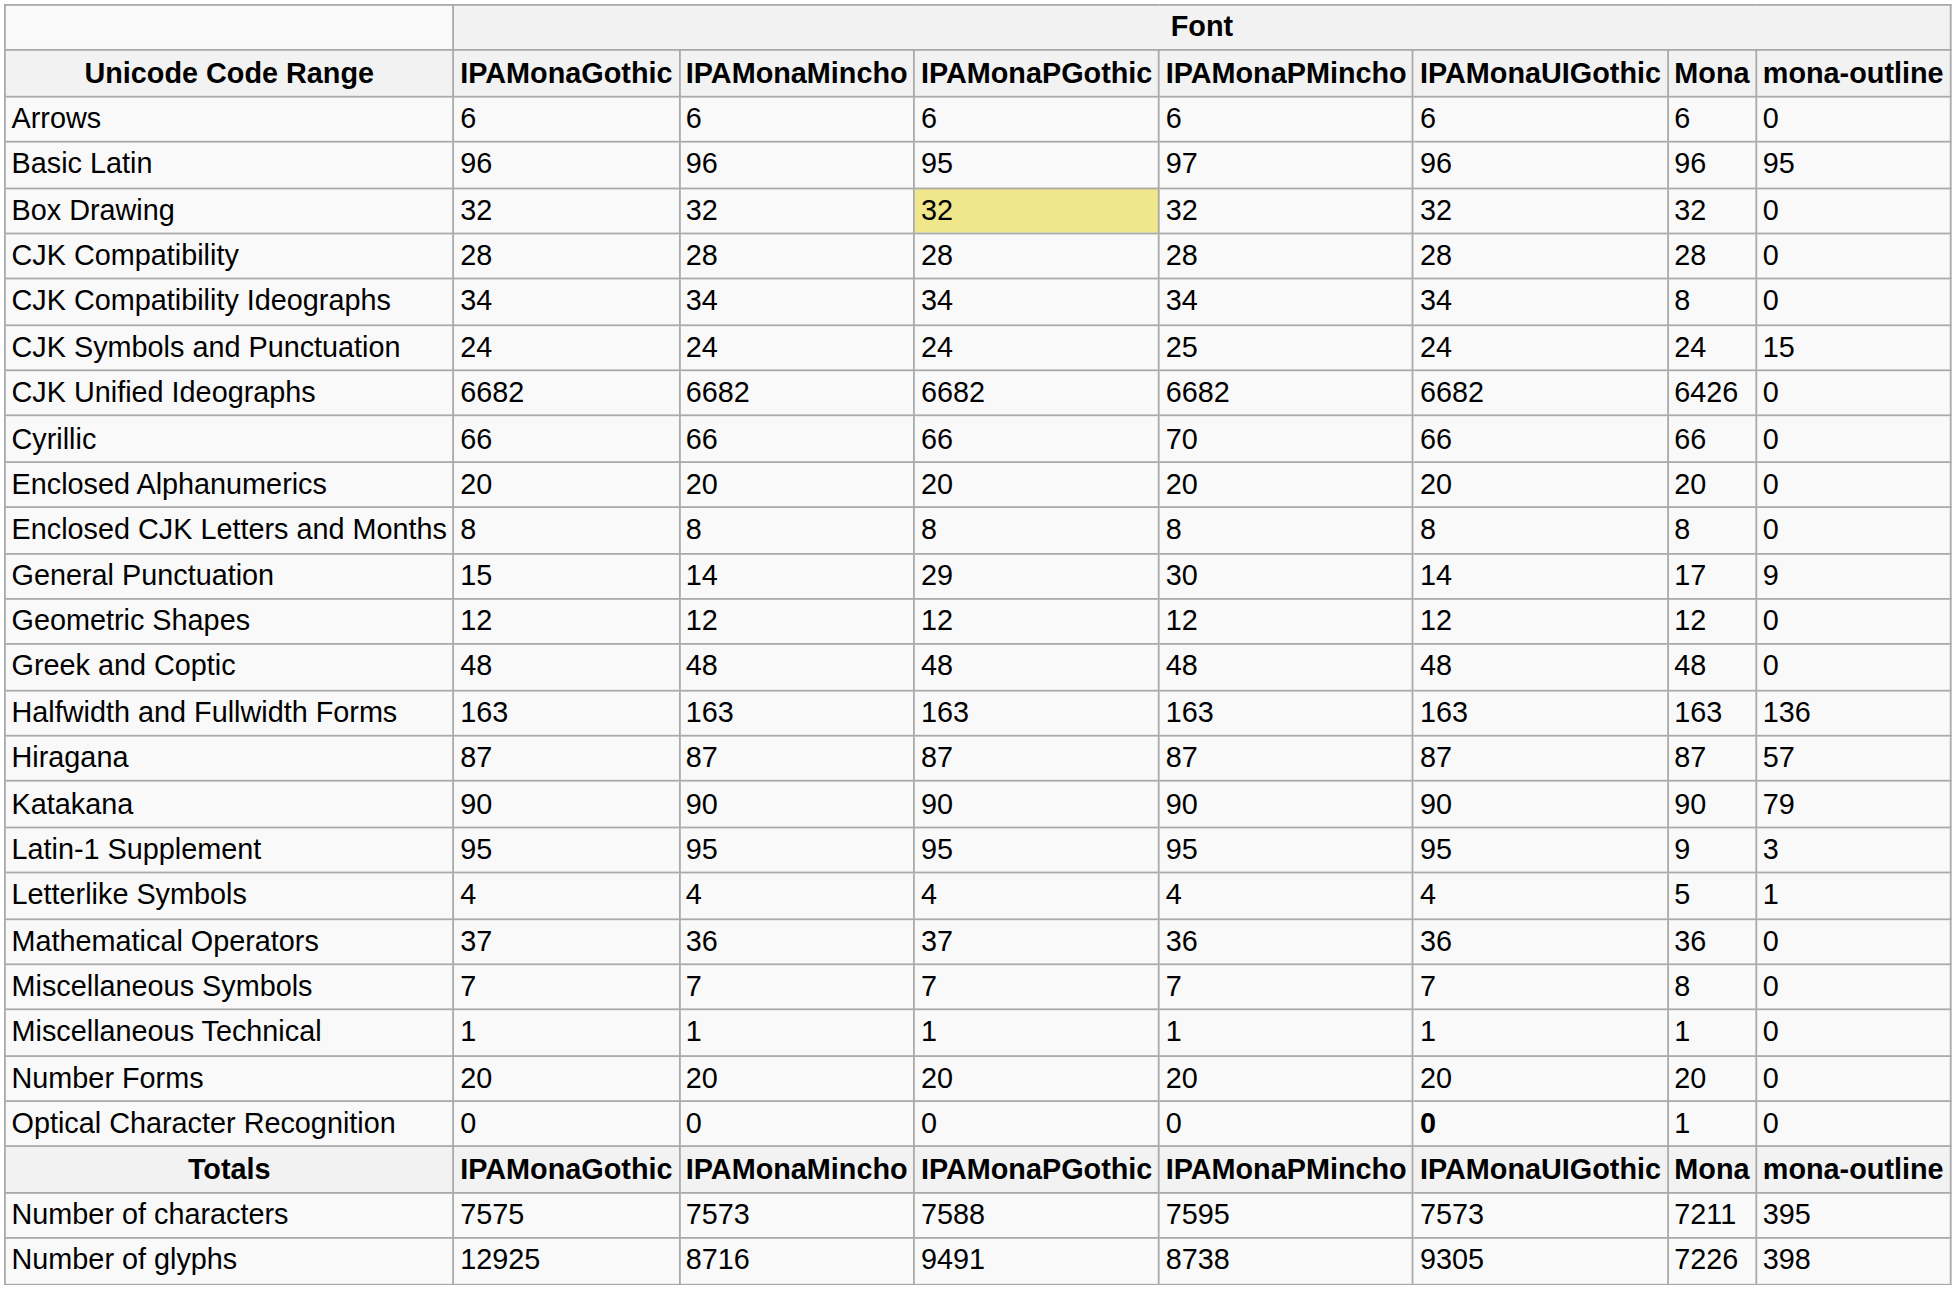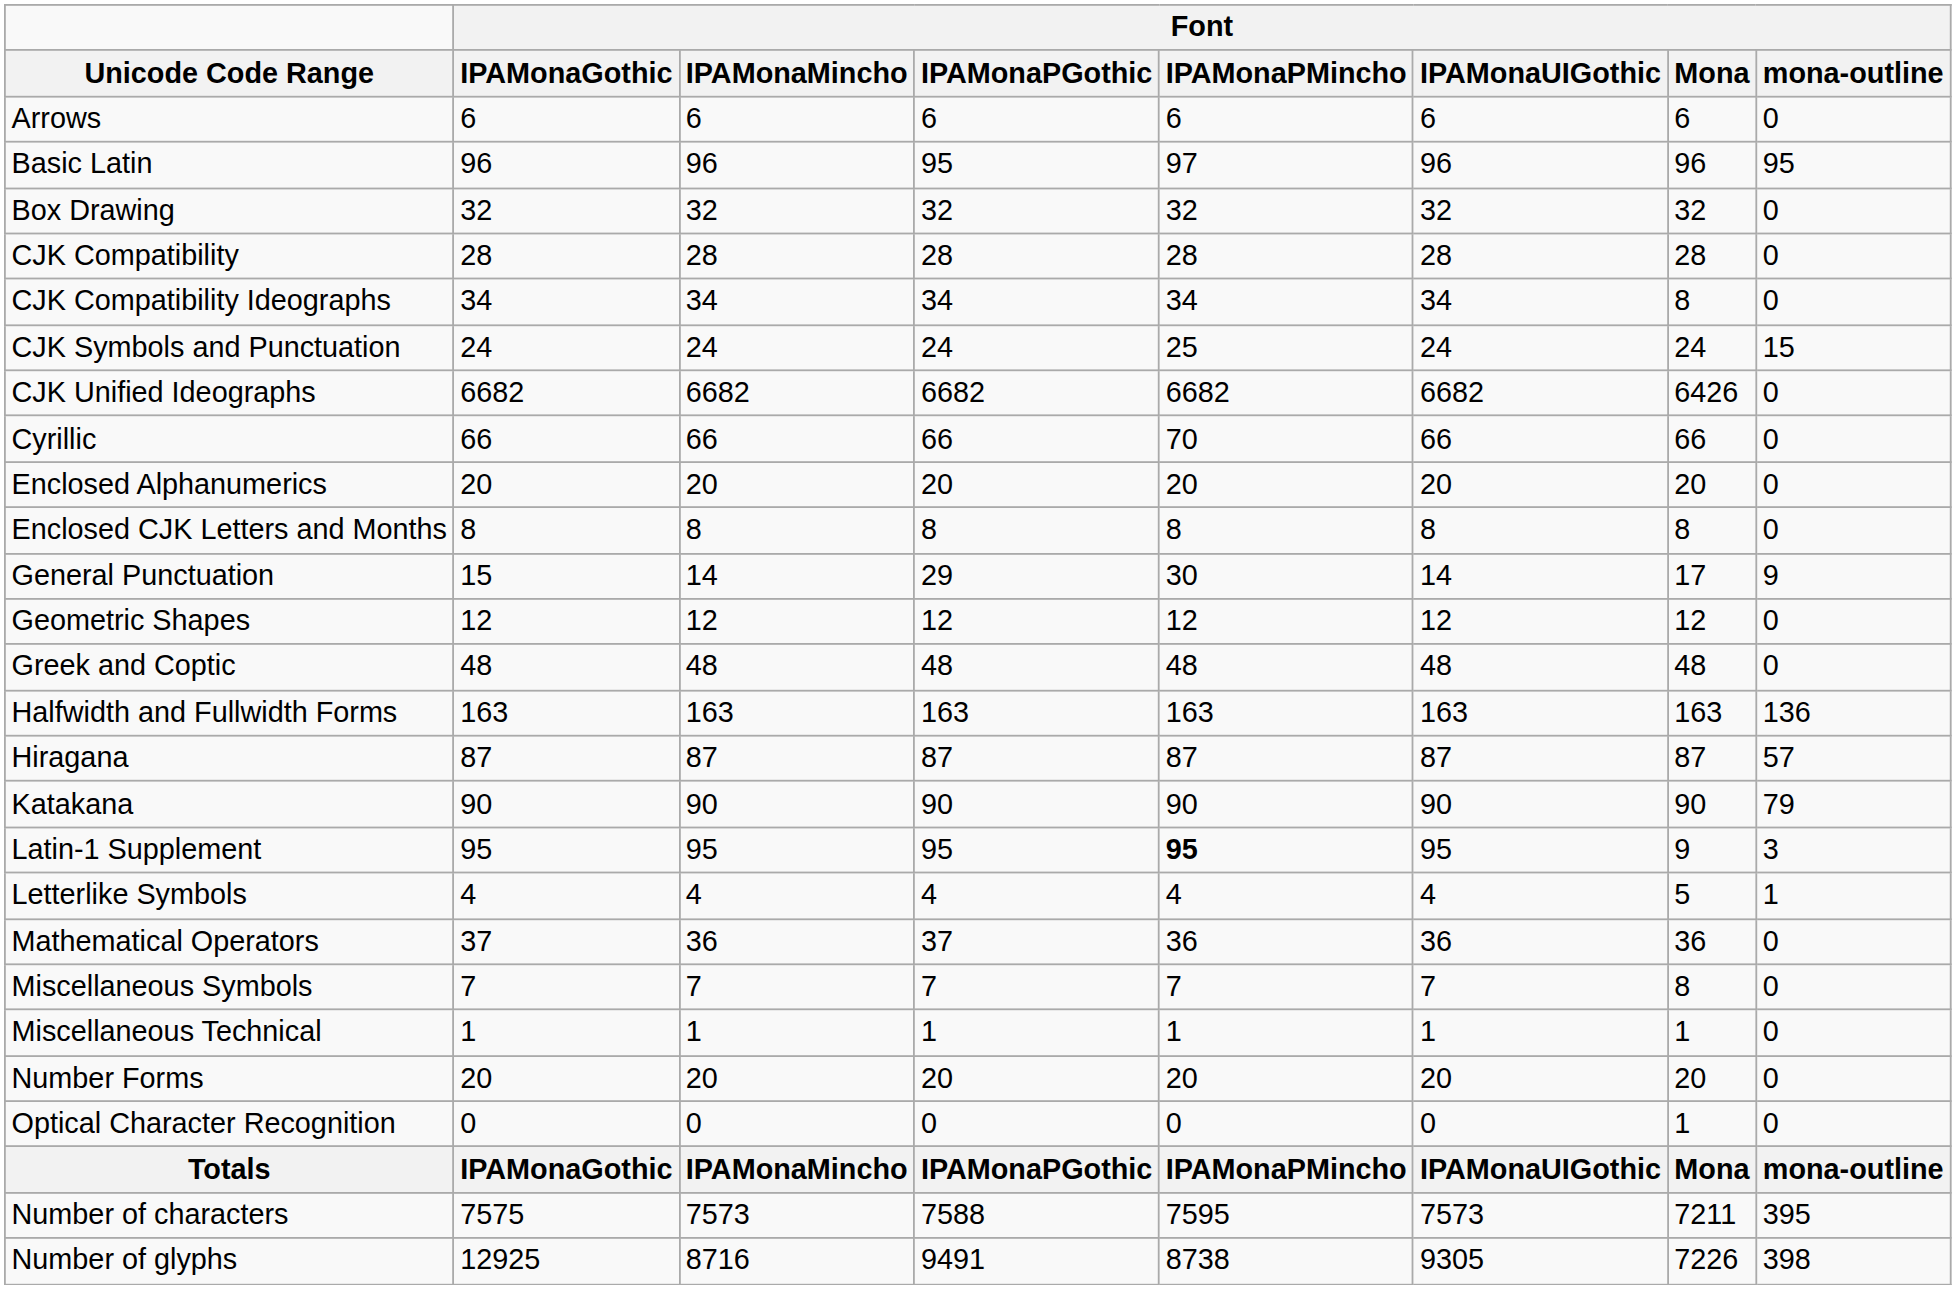(937, 210) khaki background -> (937, 210) no background
(1182, 849) normal -> (1182, 849) bold
(1428, 1123) bold -> (1428, 1123) normal
